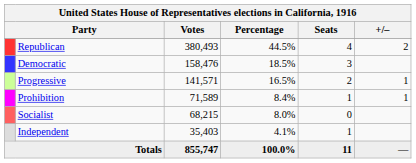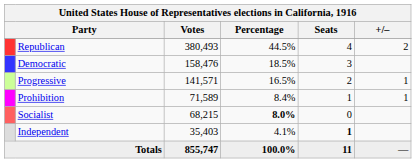(285, 115) normal -> (284, 115) bold
(349, 132) normal -> (349, 132) bold
